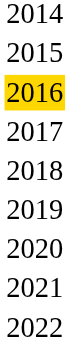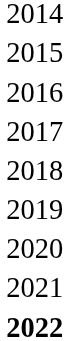(35, 92) gold background -> (35, 92) no background
(35, 327) normal -> (35, 327) bold
